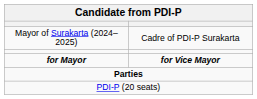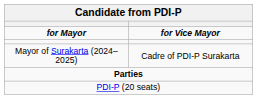rows swapped: (66, 61) <-> (66, 38)
